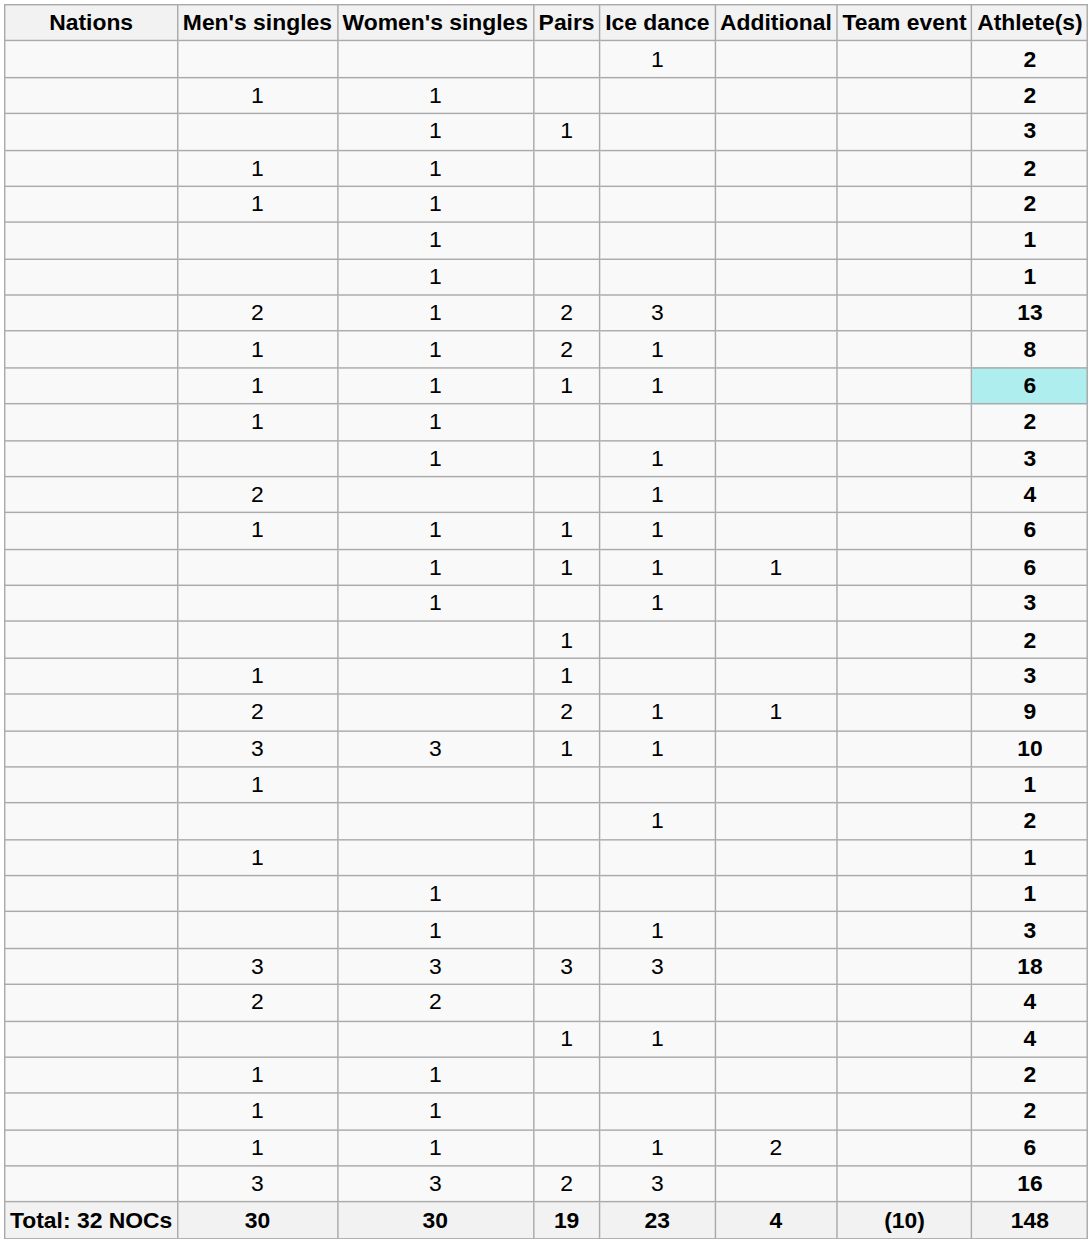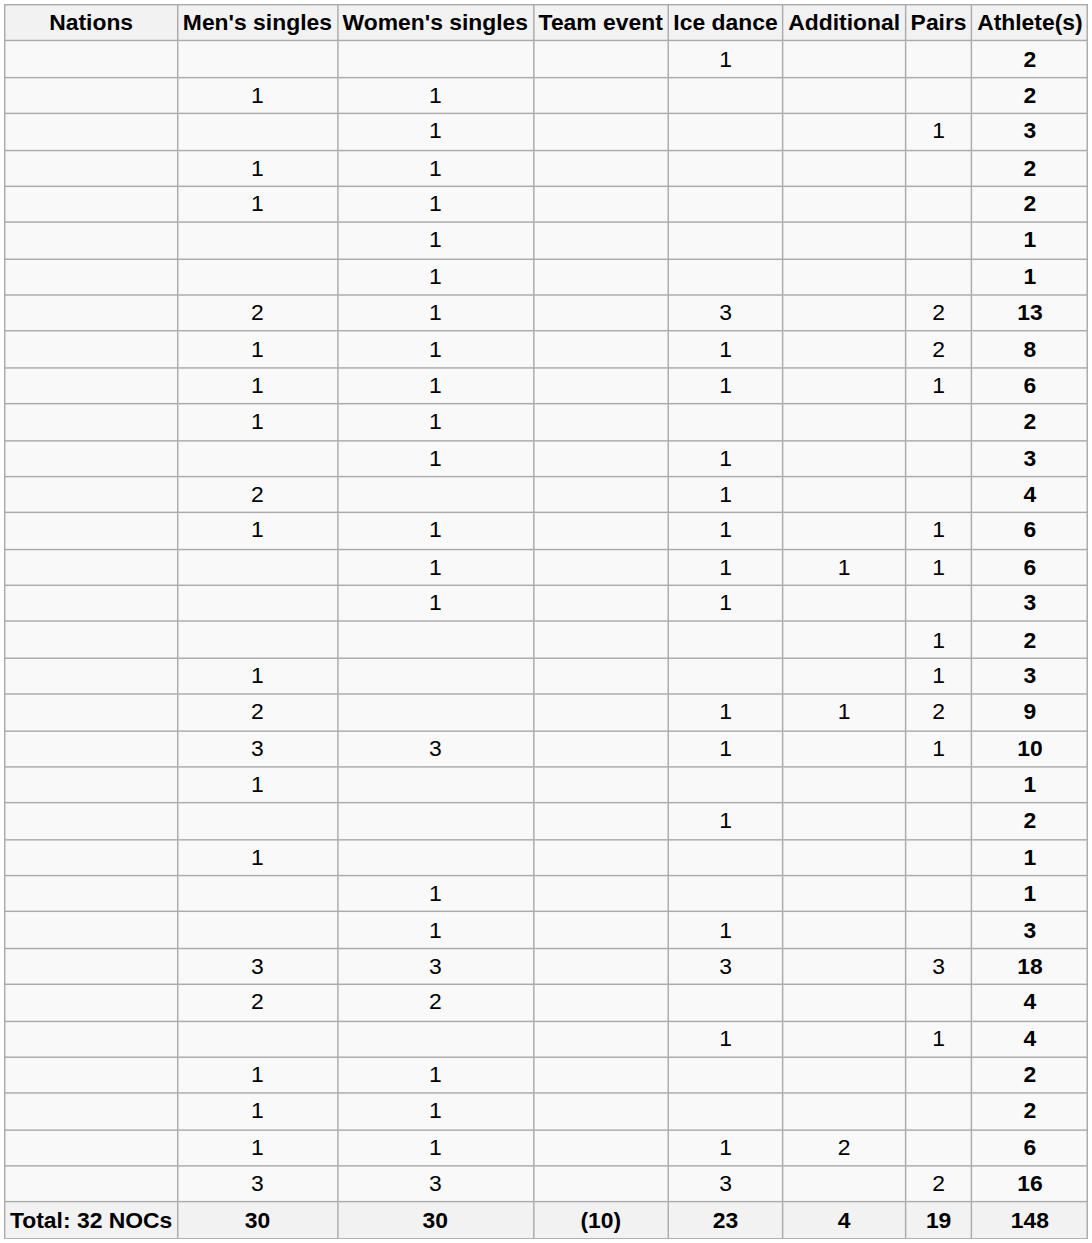columns swapped: (567, 22) <-> (904, 22)
(1030, 385) paleturquoise background -> (1030, 385) no background
